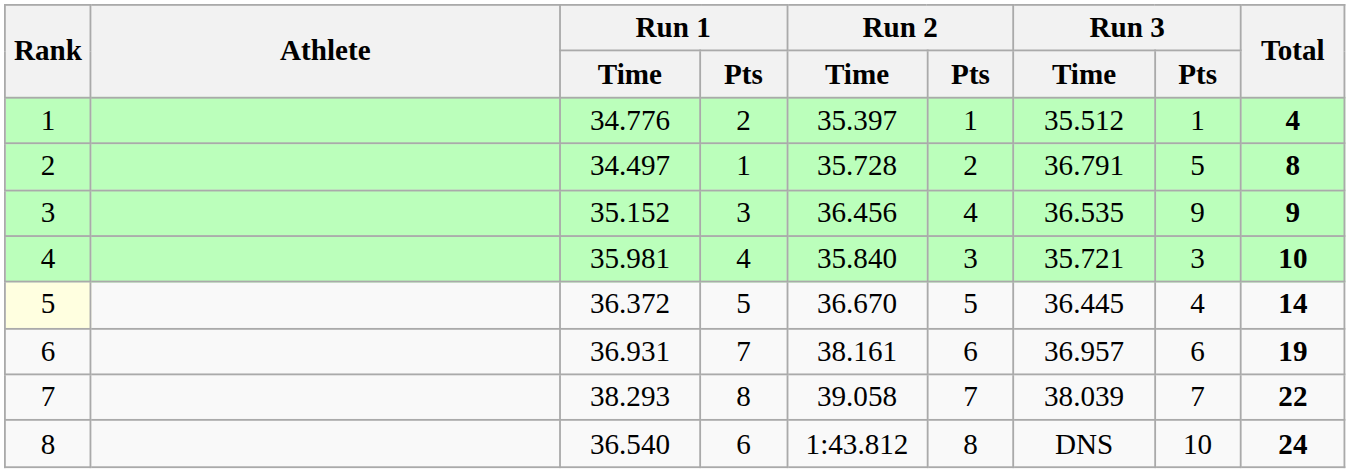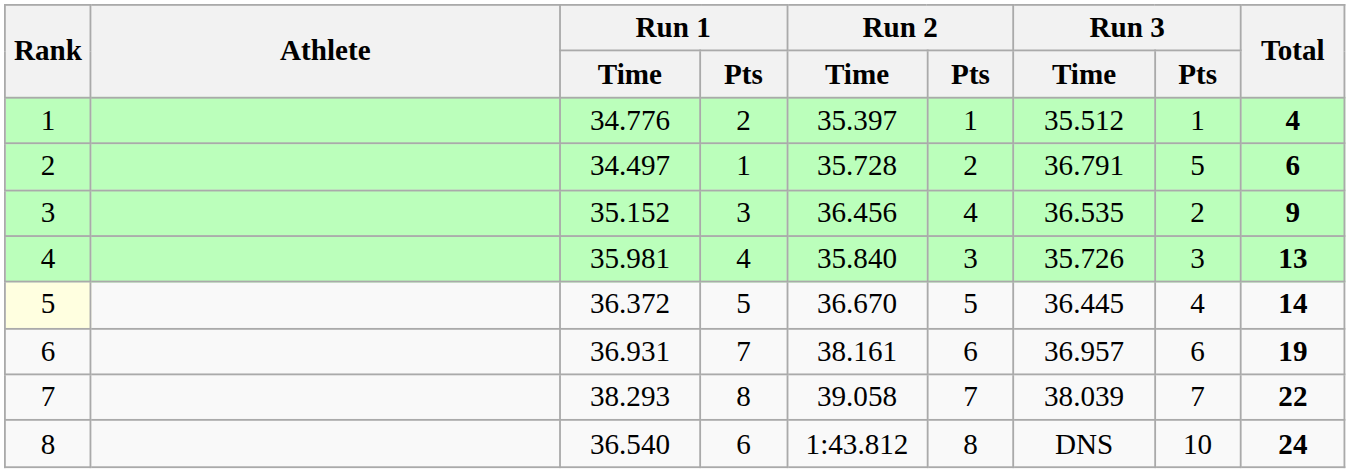(1293, 166) 8 -> (1293, 166) 6
(1198, 212) 9 -> (1198, 212) 2
(1084, 258) 35.721 -> (1084, 258) 35.726
(1293, 258) 10 -> (1293, 258) 13
